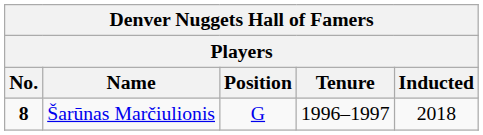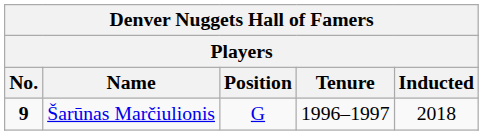(24, 113) 8 -> (24, 113) 9
